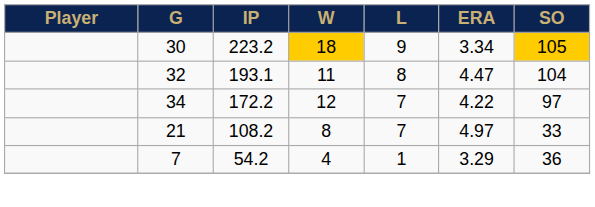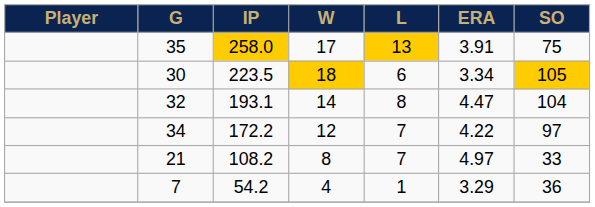+ row: (176, 46)
(251, 46) 223.2 -> (251, 74) 223.5
(401, 46) 9 -> (401, 74) 6
(326, 74) 11 -> (326, 103) 14
